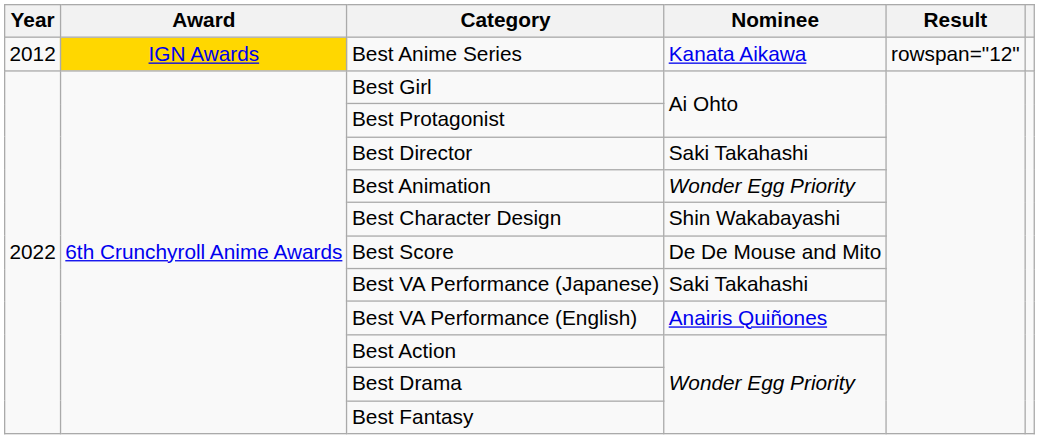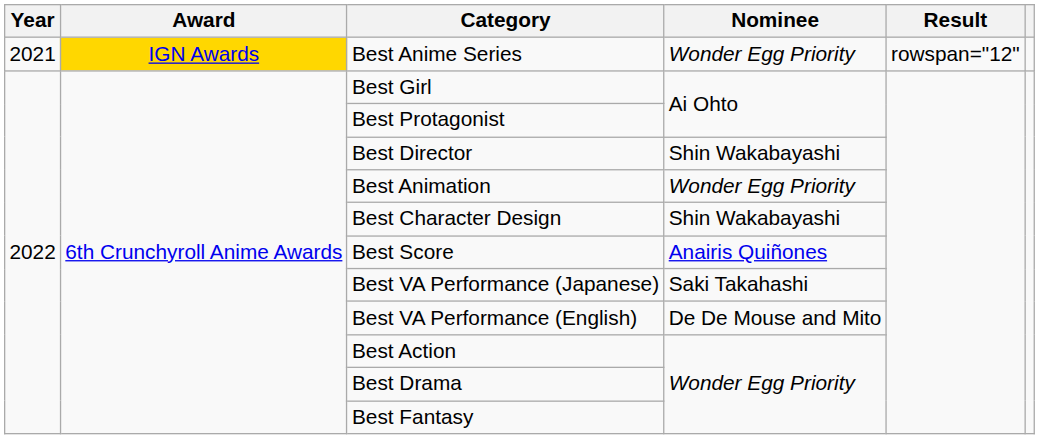(33, 53) 2012 -> (33, 53) 2021
(738, 53) Kanata Aikawa -> (762, 53) Wonder Egg Priority
(738, 152) Saki Takahashi -> (754, 152) Shin Wakabayashi
(775, 251) De De Mouse and Mito -> (748, 251) Anairis Quiñones
(748, 317) Anairis Quiñones -> (775, 317) De De Mouse and Mito
